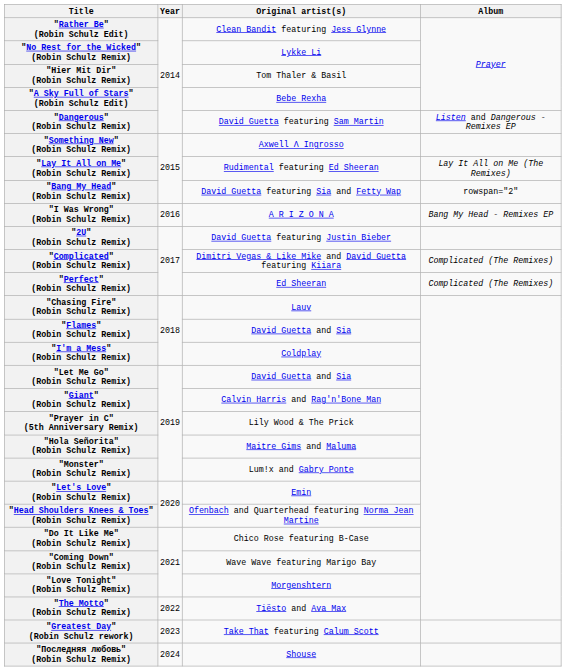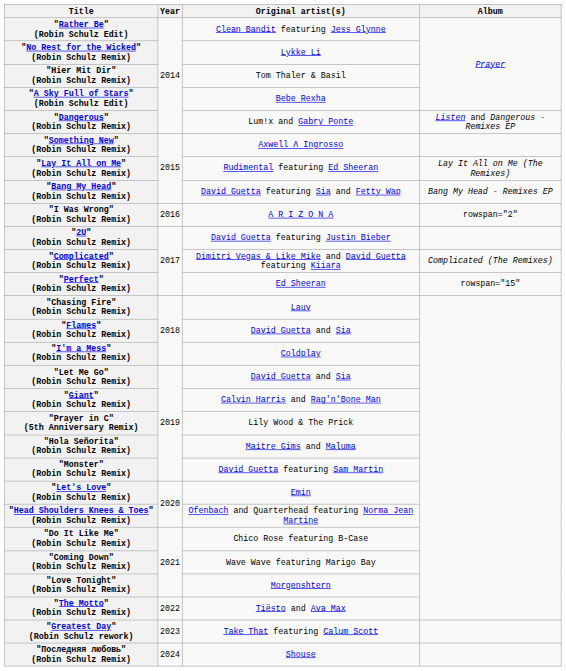(301, 122) David Guetta featuring Sam Martin -> (301, 122) Lum!x and Gabry Ponte
(491, 192) rowspan="2" -> (490, 192) Bang My Head - Remixes EP
(491, 215) Bang My Head - Remixes EP -> (490, 215) rowspan="2"
(491, 284) Complicated (The Remixes) -> (490, 284) rowspan="15"
(301, 469) Lum!x and Gabry Ponte -> (301, 469) David Guetta featuring Sam Martin
